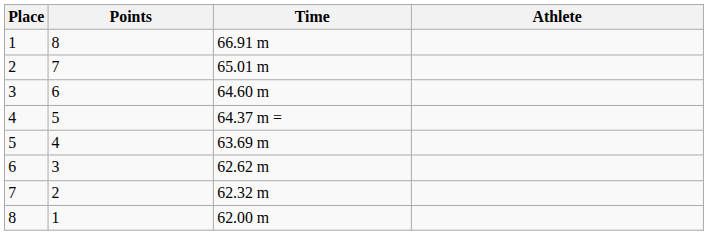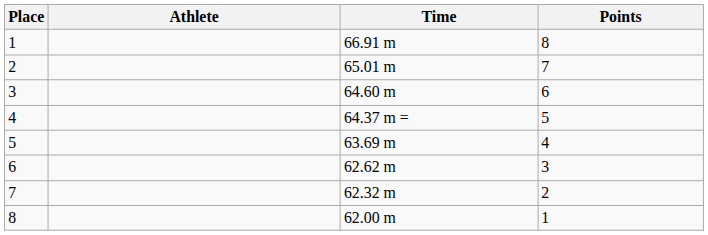columns swapped: (557, 17) <-> (131, 17)
